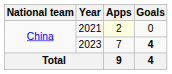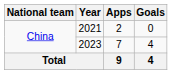(119, 28) lightyellow background -> (119, 28) no background
(151, 45) bold -> (151, 45) normal
